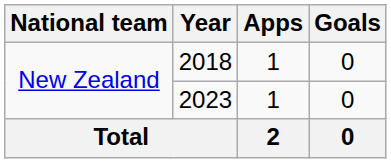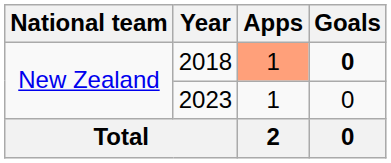(273, 61) no background -> (273, 61) lightsalmon background
(348, 61) normal -> (348, 61) bold
